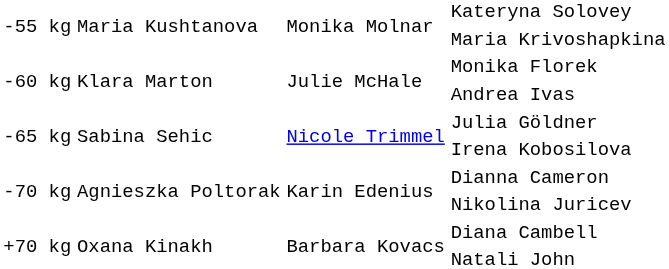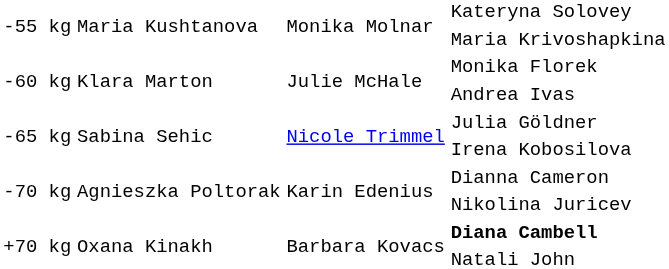(524, 233) normal -> (524, 233) bold
